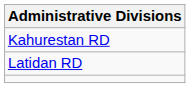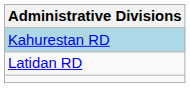(59, 39) no background -> (59, 39) lightblue background
